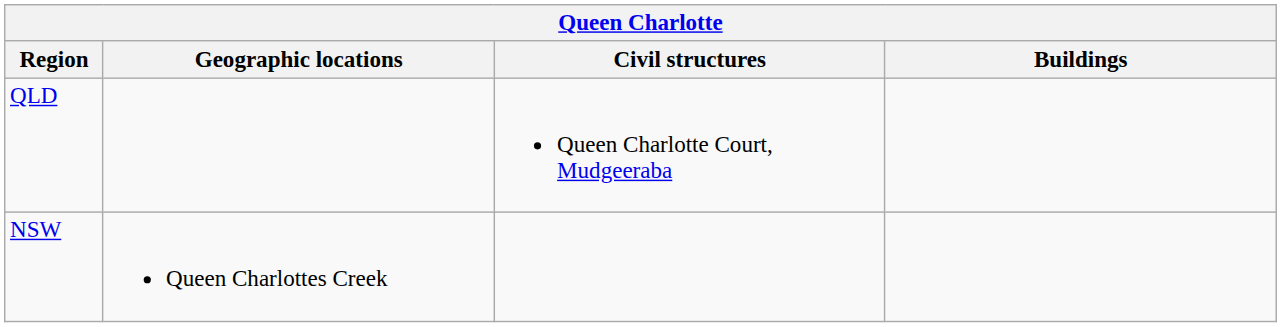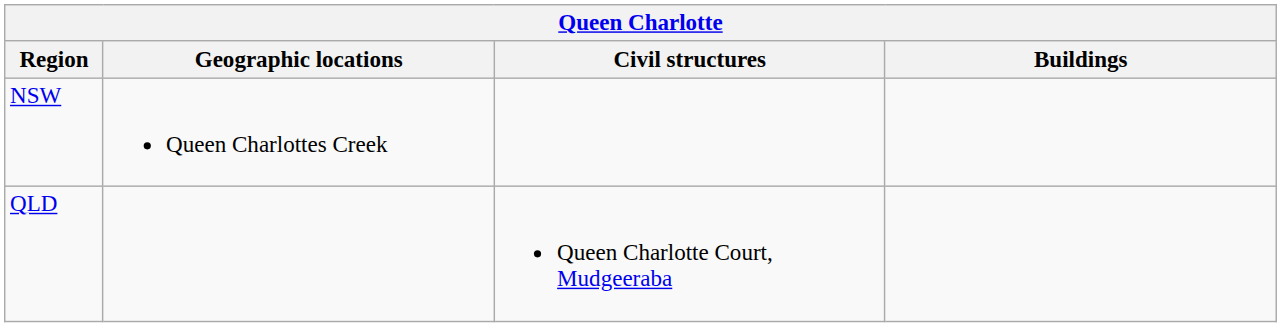rows swapped: (36, 230) <-> (34, 95)
